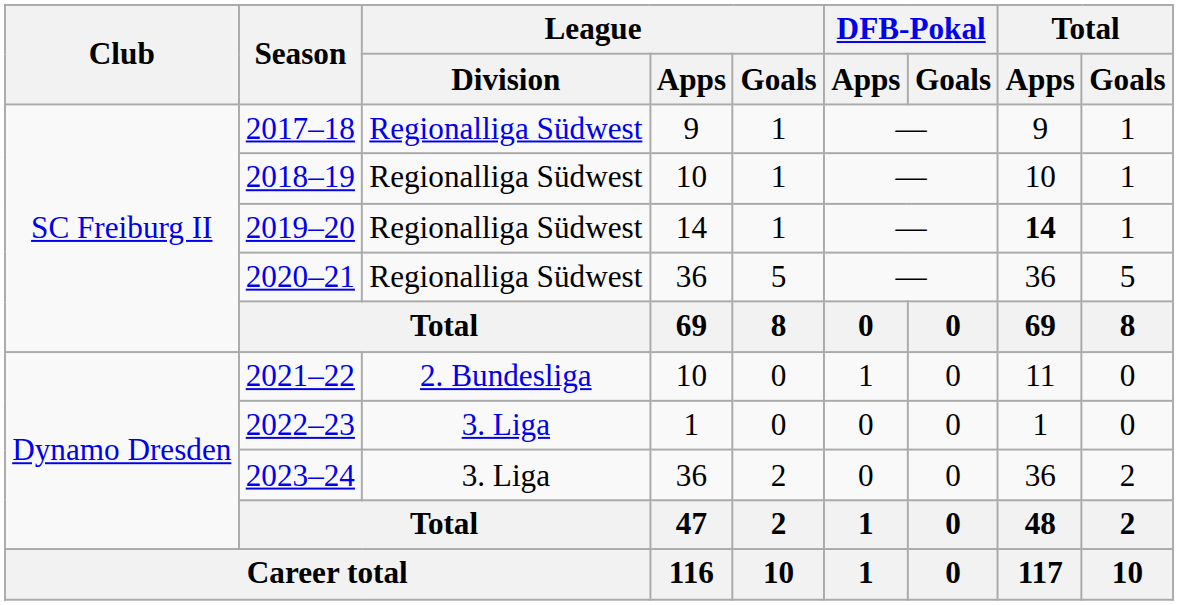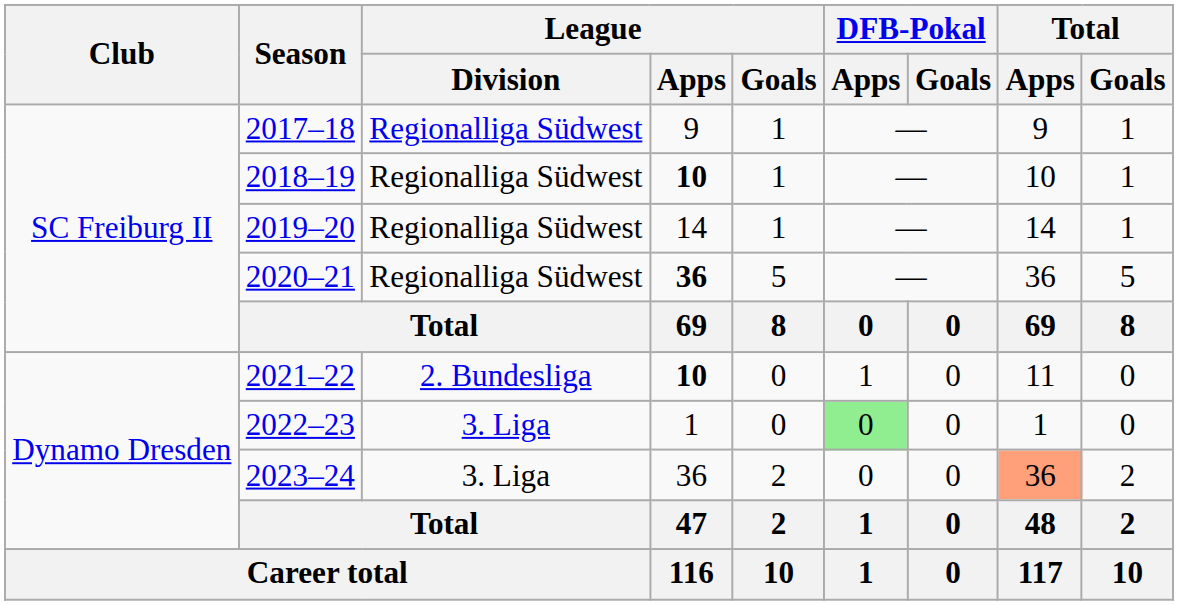(691, 177) normal -> (691, 177) bold
(1040, 227) bold -> (1040, 227) normal
(691, 276) normal -> (691, 276) bold
(691, 375) normal -> (691, 375) bold
(866, 425) no background -> (866, 425) lightgreen background
(1040, 474) no background -> (1040, 474) lightsalmon background
